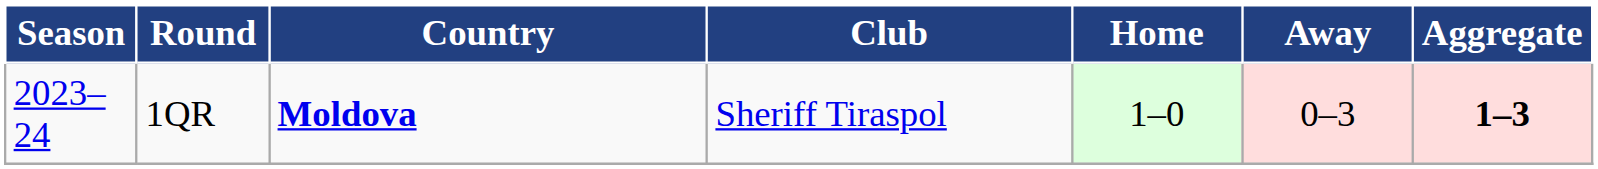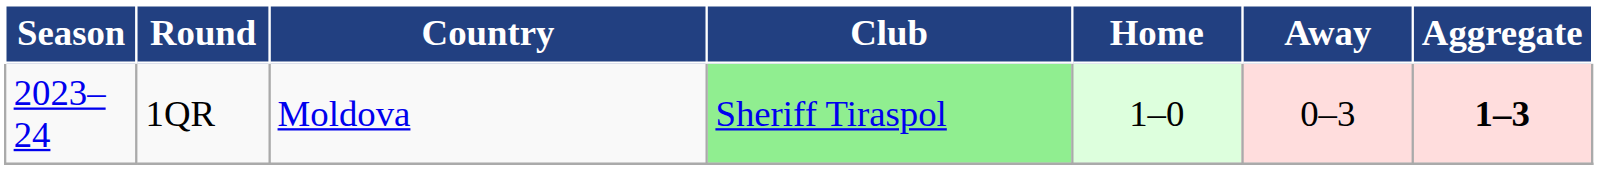(347, 112) bold -> (344, 112) normal
(831, 112) no background -> (831, 112) lightgreen background
